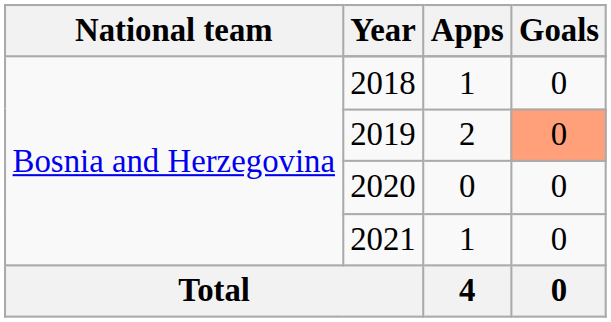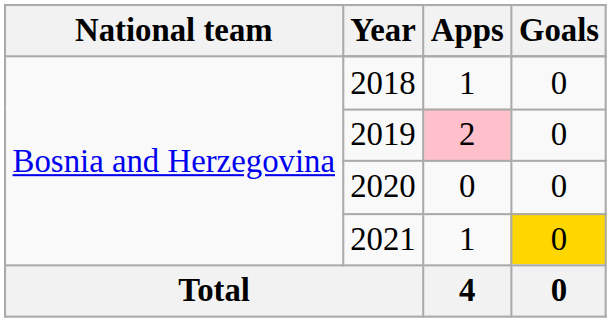(467, 134) no background -> (467, 134) pink background
(559, 134) lightsalmon background -> (559, 134) no background
(559, 238) no background -> (559, 238) gold background
